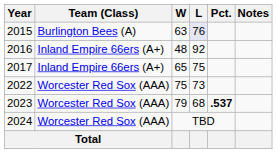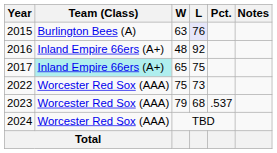(101, 67) no background -> (101, 67) paleturquoise background
(221, 103) bold -> (221, 103) normal
